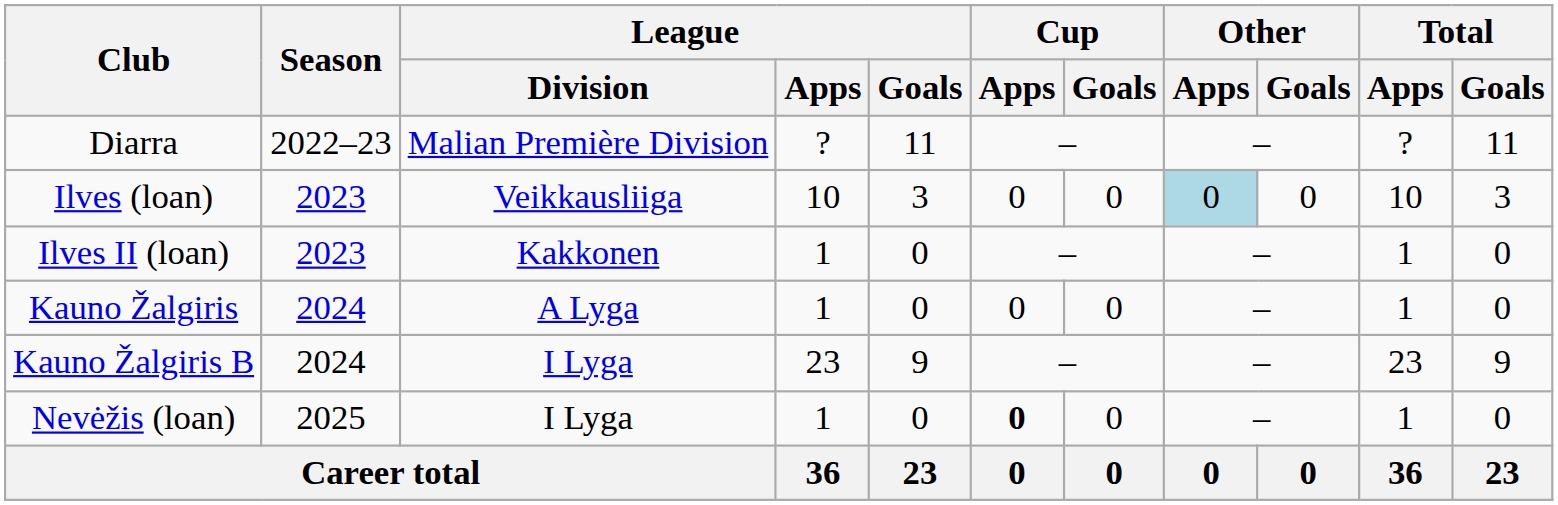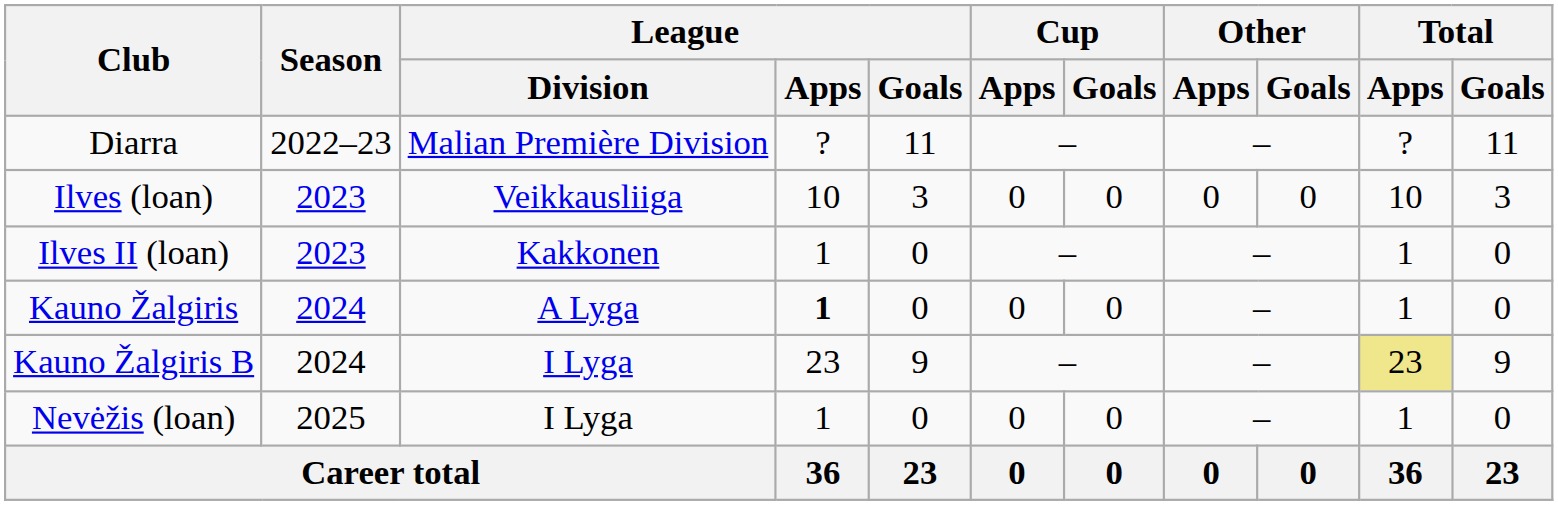(1211, 197) lightblue background -> (1211, 197) no background
(823, 307) normal -> (823, 307) bold
(1405, 362) no background -> (1405, 362) khaki background
(1017, 417) bold -> (1017, 417) normal
